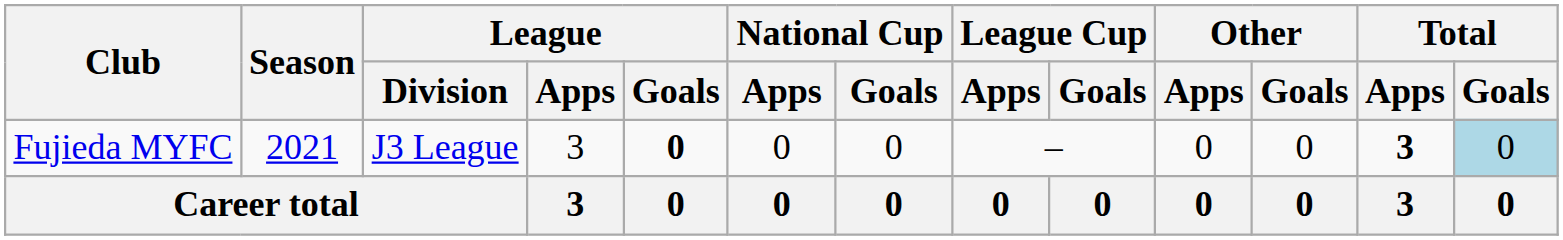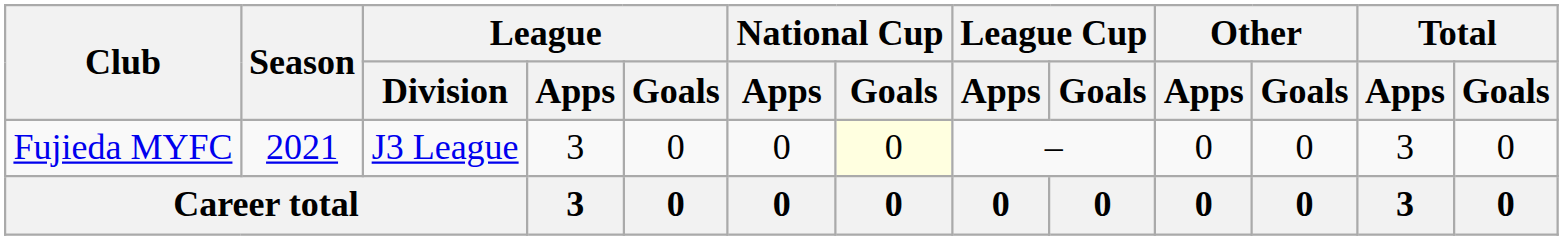(676, 147) bold -> (676, 147) normal
(894, 147) no background -> (894, 147) lightyellow background
(1405, 147) bold -> (1405, 147) normal
(1506, 147) lightblue background -> (1506, 147) no background
